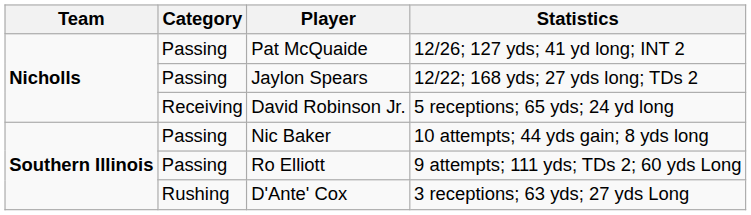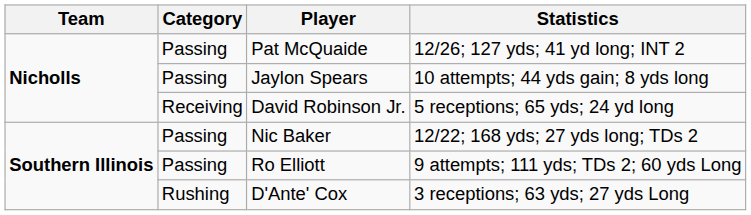(556, 77) 12/22; 168 yds; 27 yds long; TDs 2 -> (561, 77) 10 attempts; 44 yds gain; 8 yds long
(561, 136) 10 attempts; 44 yds gain; 8 yds long -> (556, 136) 12/22; 168 yds; 27 yds long; TDs 2
